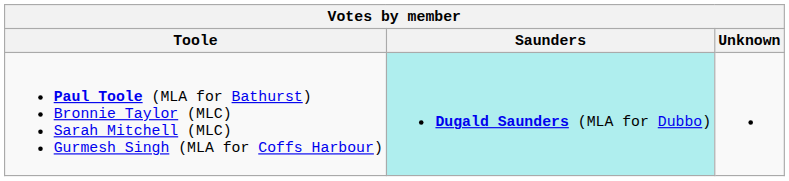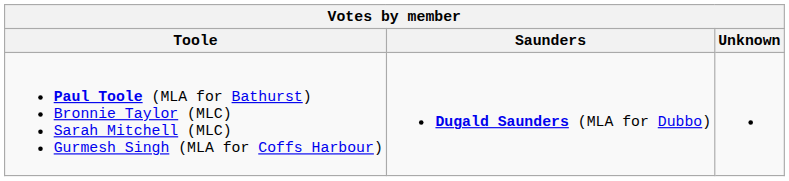(551, 123) paleturquoise background -> (551, 123) no background
